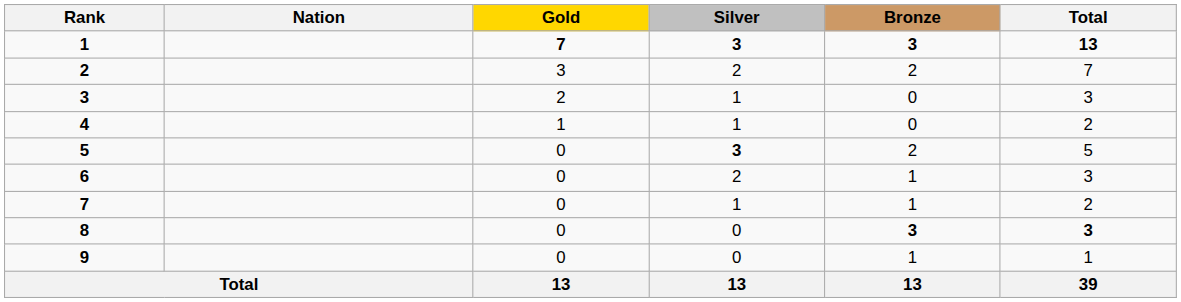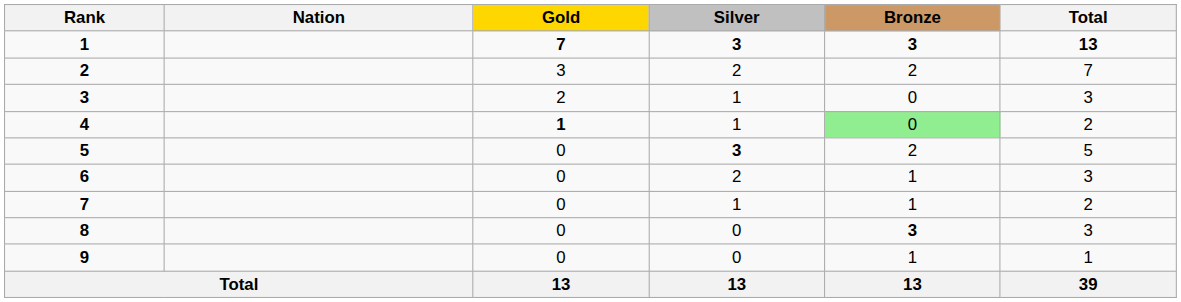(561, 124) normal -> (561, 124) bold
(912, 124) no background -> (912, 124) lightgreen background
(1088, 230) bold -> (1088, 230) normal
